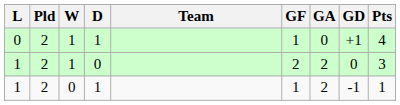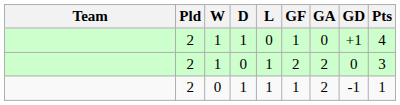columns swapped: (196, 16) <-> (17, 16)
